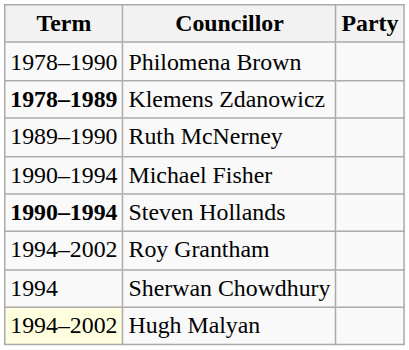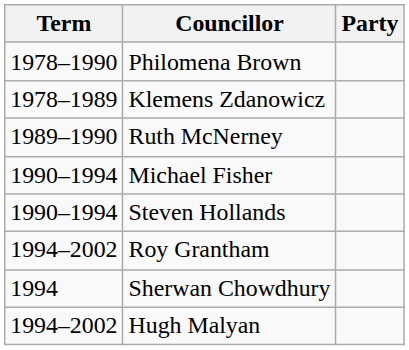(64, 99) bold -> (64, 99) normal
(64, 212) bold -> (64, 212) normal
(64, 325) lightyellow background -> (64, 325) no background
